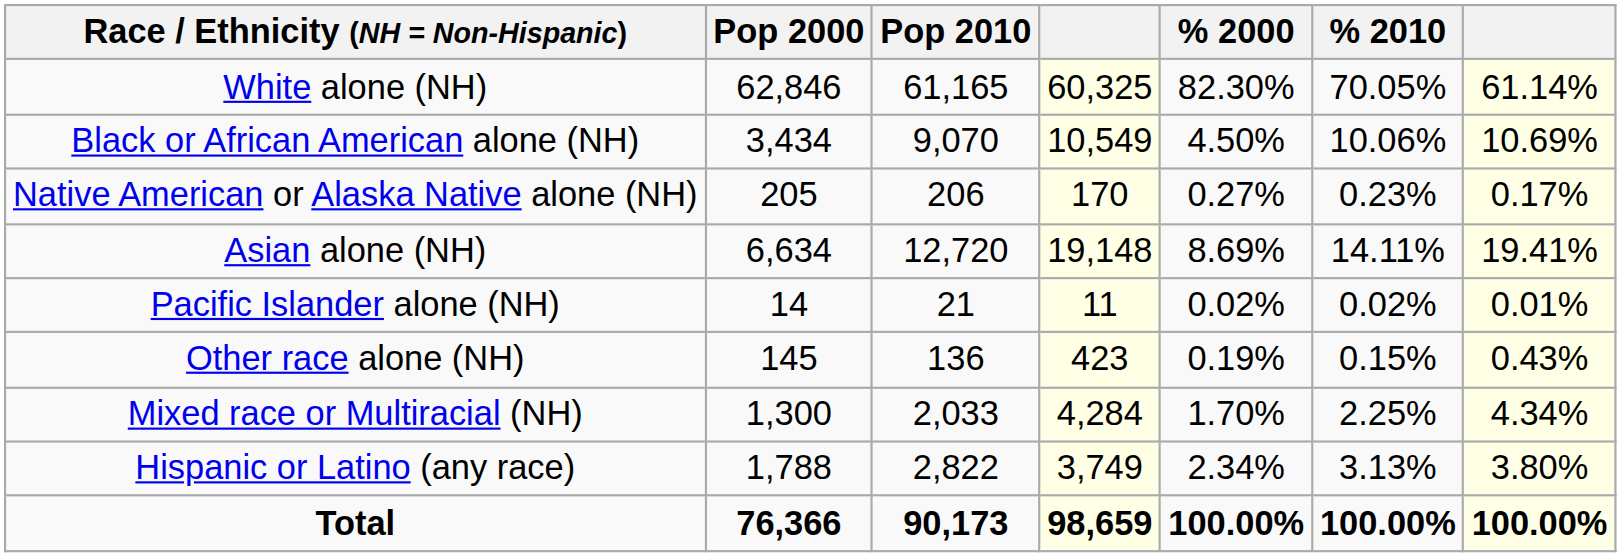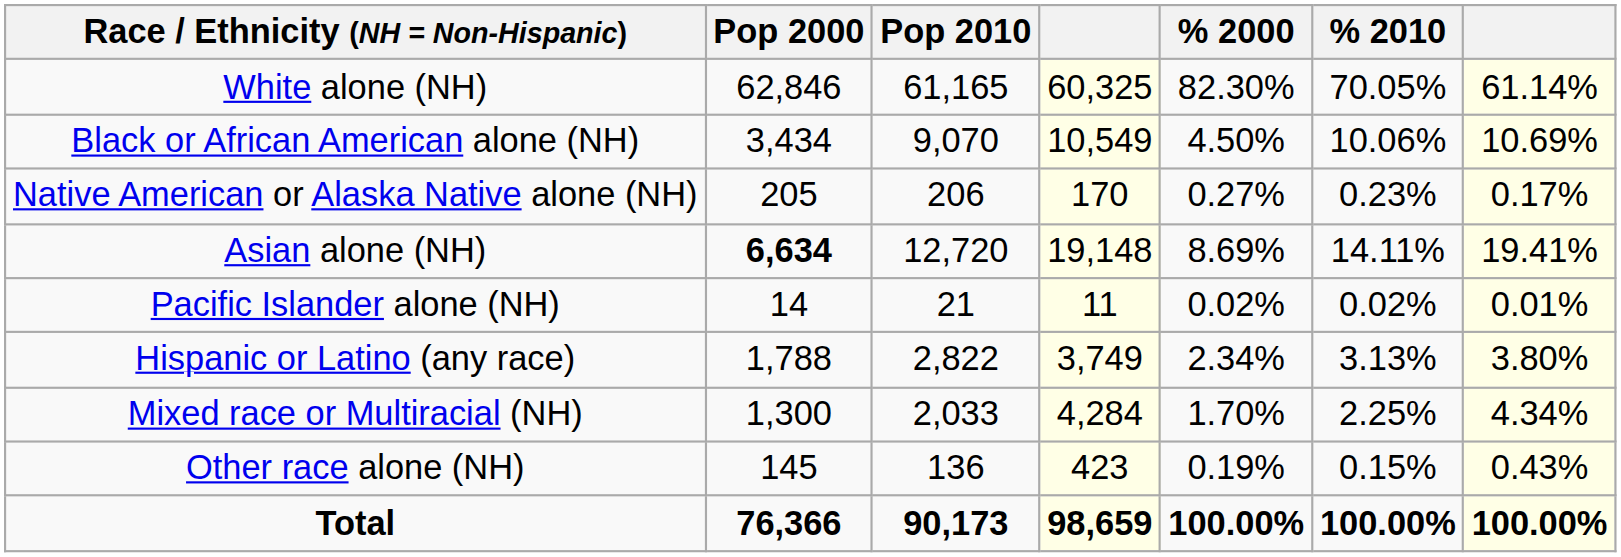(789, 250) normal -> (789, 250) bold
rows swapped: (355, 359) <-> (355, 468)
